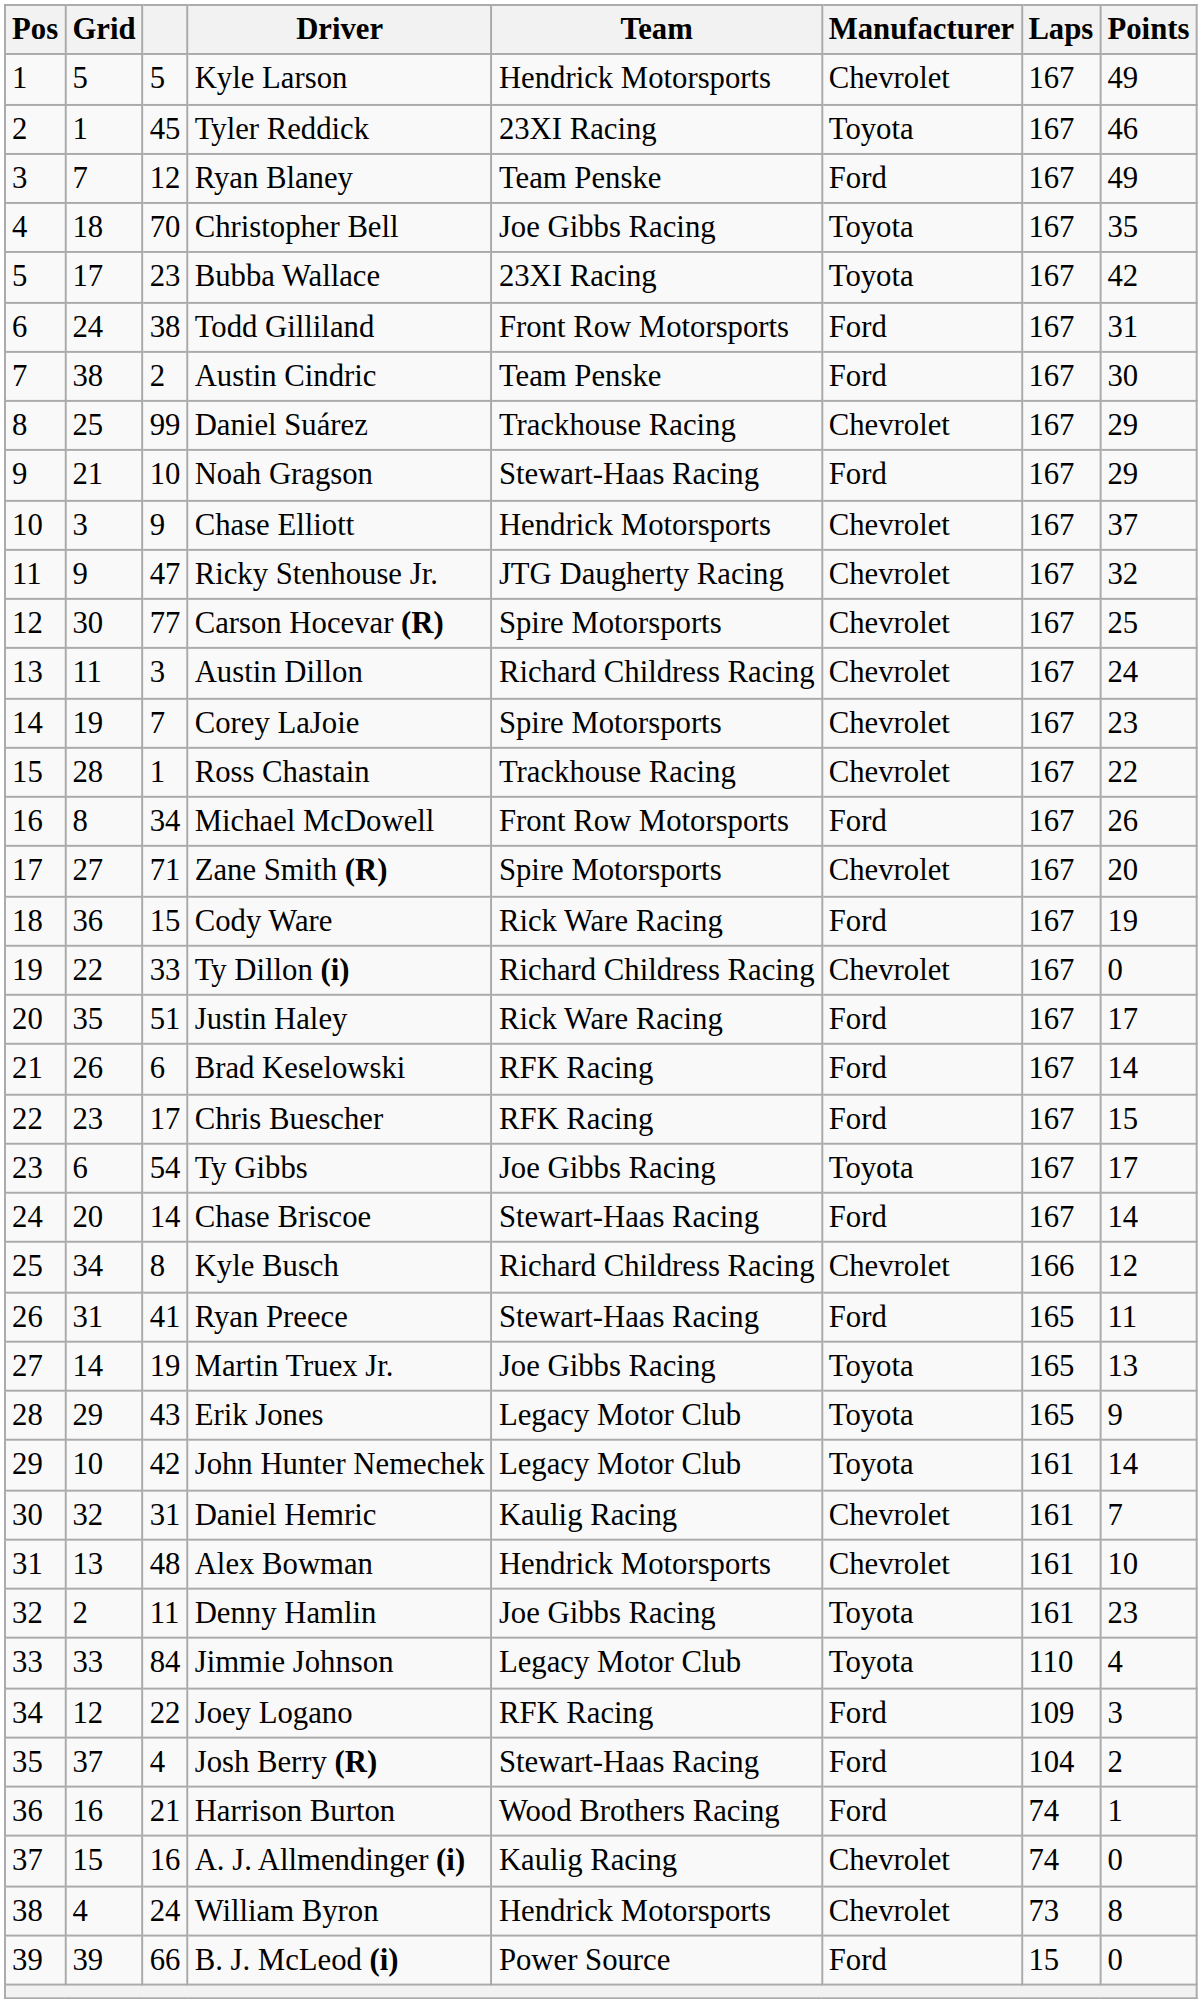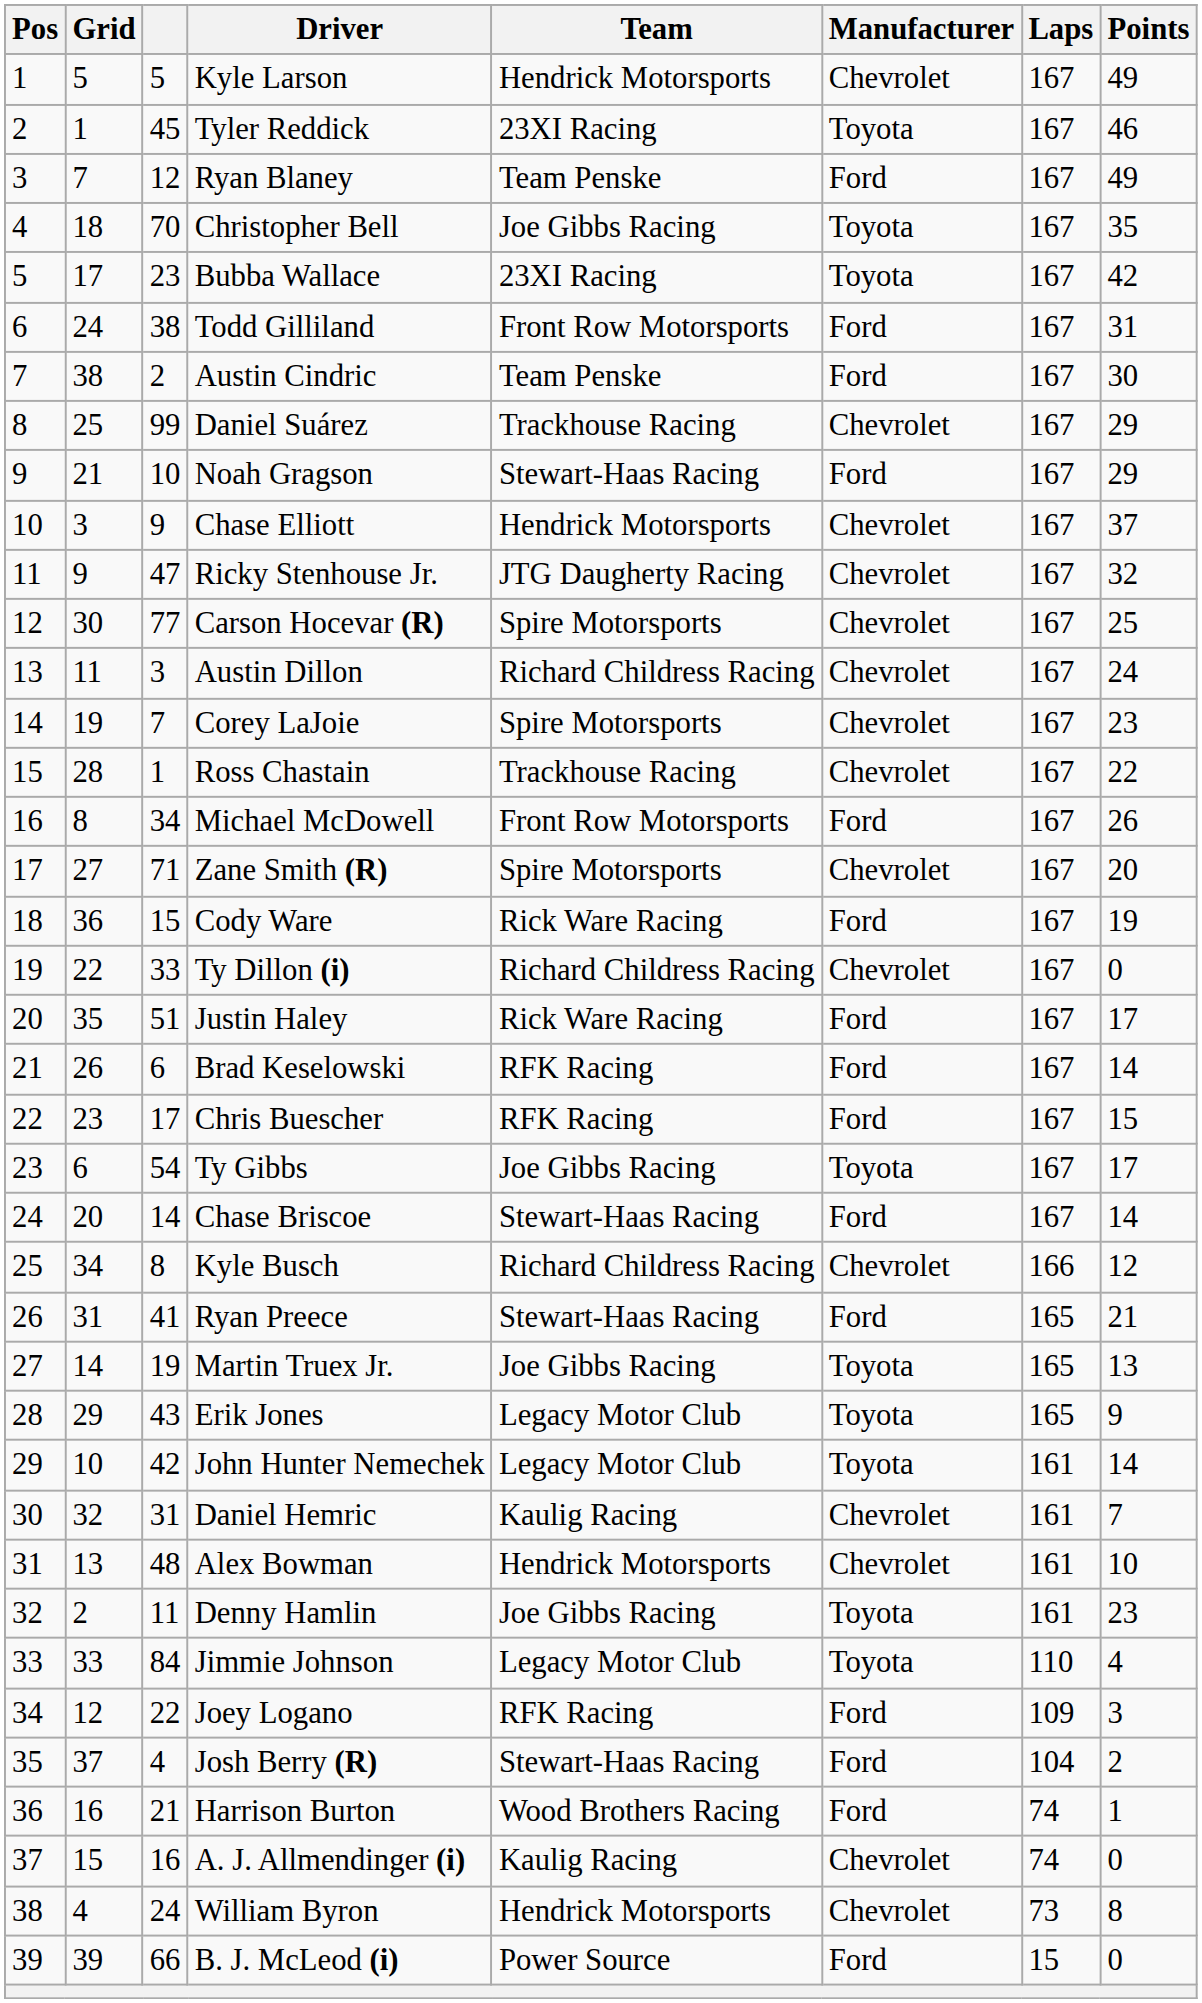(1122, 1315) 11 -> (1123, 1315) 21
